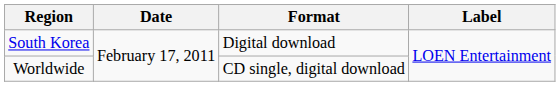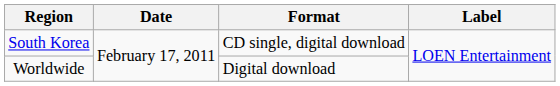(279, 42) Digital download -> (314, 42) CD single, digital download
(314, 68) CD single, digital download -> (279, 68) Digital download
